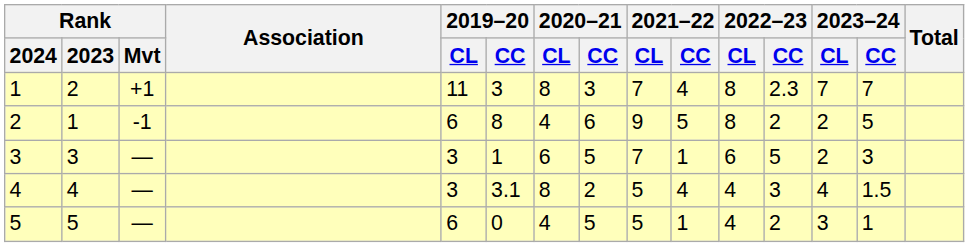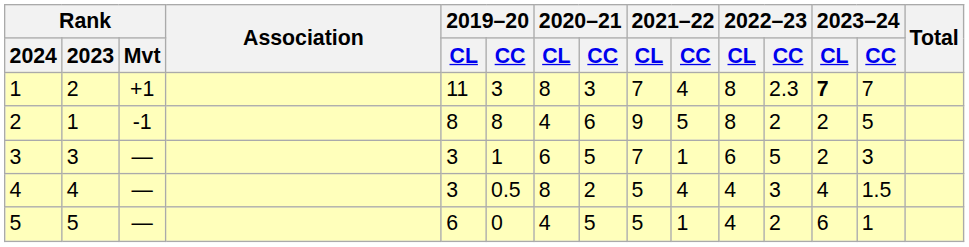(823, 88) normal -> (823, 88) bold
(452, 122) 6 -> (452, 122) 8
(506, 190) 3.1 -> (506, 190) 0.5
(823, 223) 3 -> (823, 223) 6
